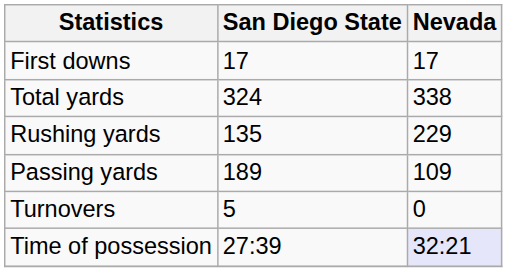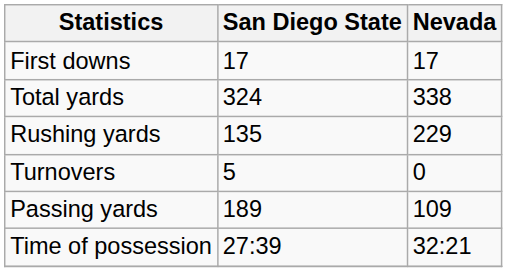rows swapped: (84, 172) <-> (63, 209)
(442, 246) lavender background -> (442, 246) no background
